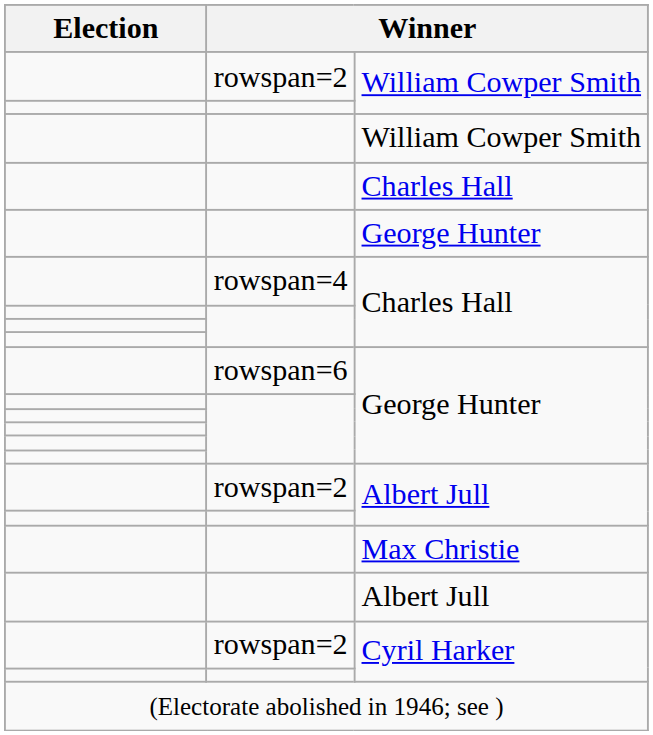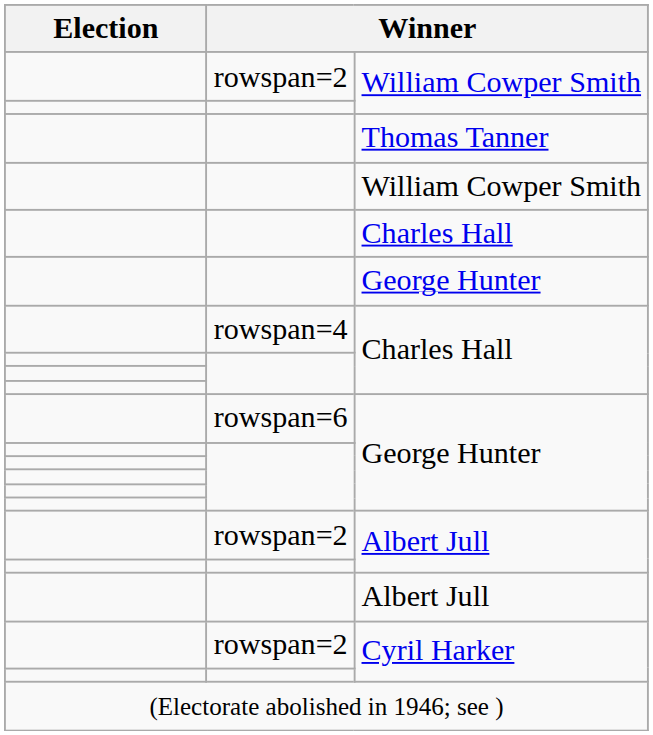+ row: (281, 138)
- row: (281, 549)
